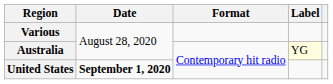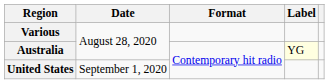(125, 69) bold -> (123, 69) normal
